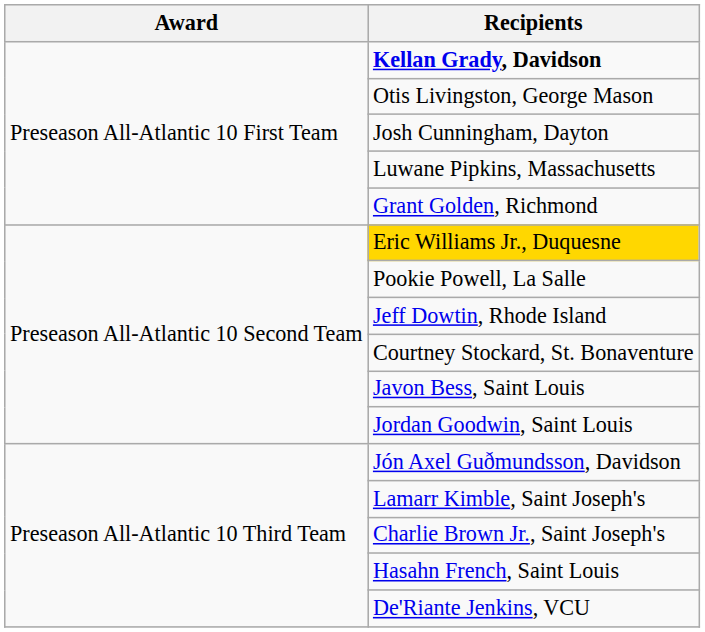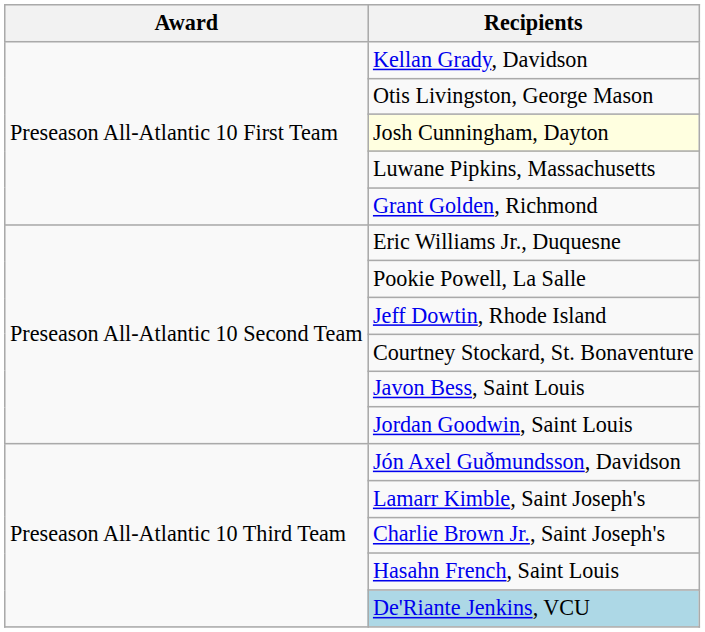(487, 59) bold -> (480, 59) normal
(491, 132) no background -> (491, 132) lightyellow background
(497, 242) gold background -> (497, 242) no background
(482, 608) no background -> (482, 608) lightblue background
